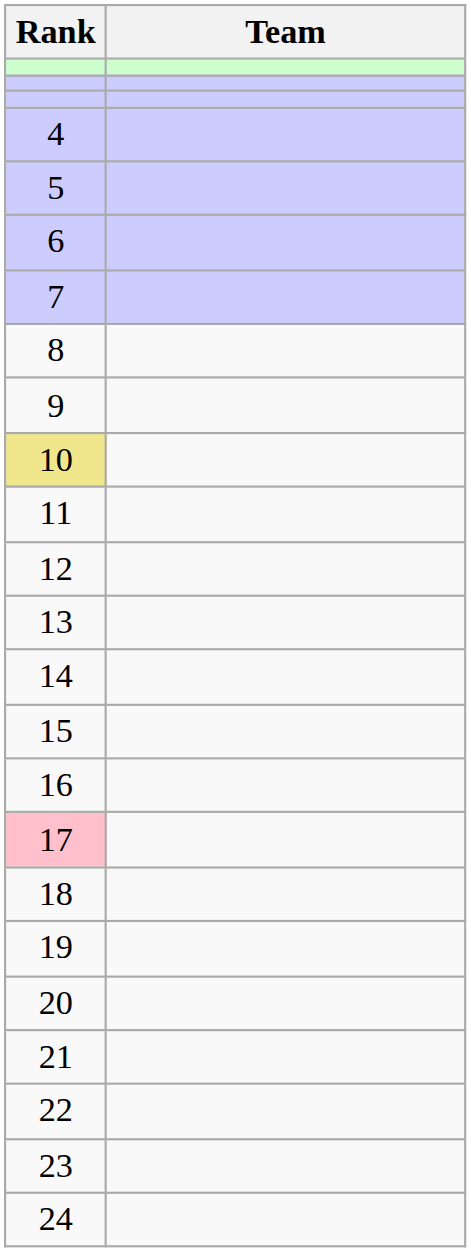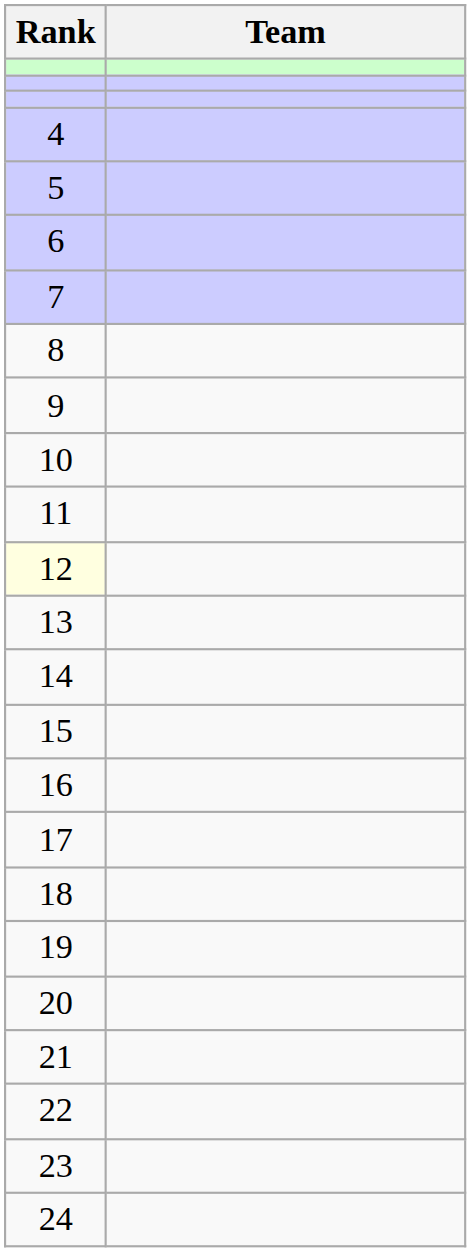(56, 459) khaki background -> (56, 459) no background
(56, 567) no background -> (56, 567) lightyellow background
(56, 839) pink background -> (56, 839) no background
